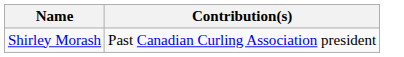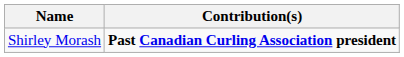(242, 40) normal -> (252, 40) bold
